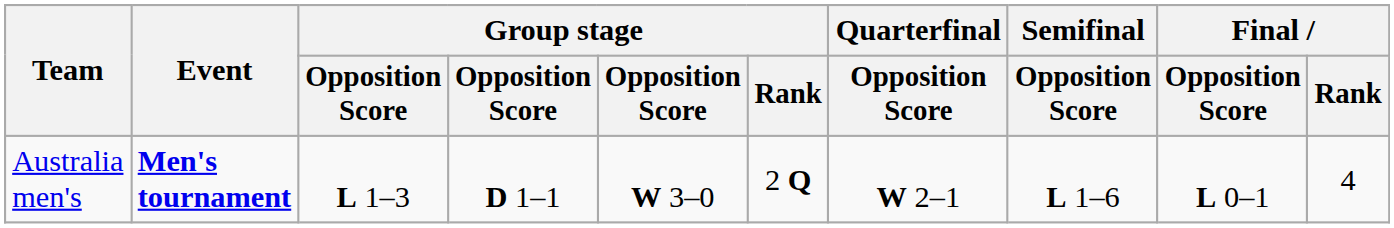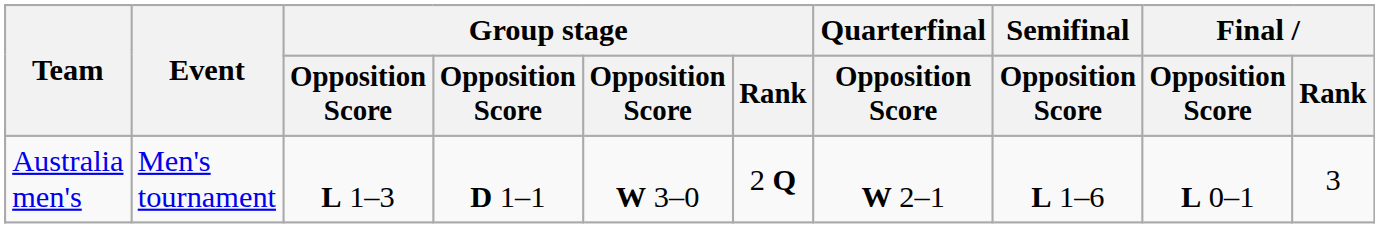(214, 179) bold -> (207, 179) normal
(1348, 179) 4 -> (1333, 179) 3
